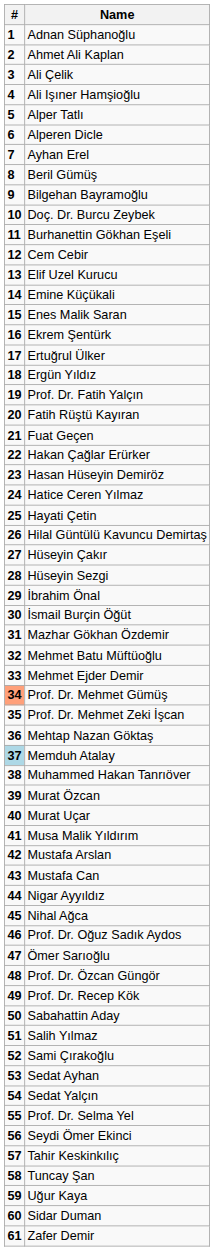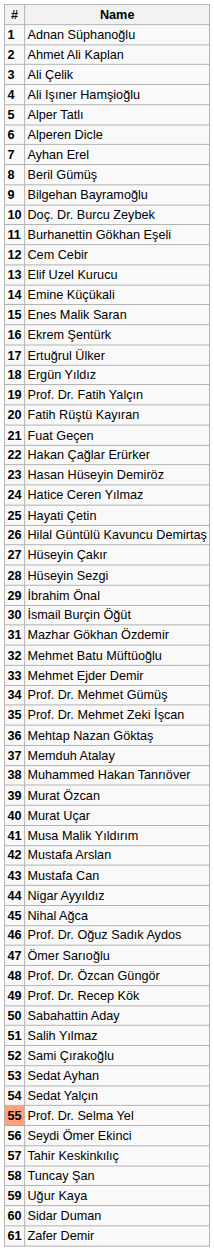(14, 696) lightsalmon background -> (14, 696) no background
(14, 756) lightblue background -> (14, 756) no background
(14, 1116) no background -> (14, 1116) lightsalmon background
